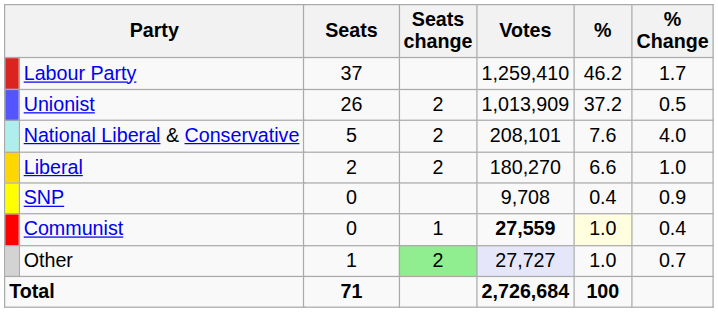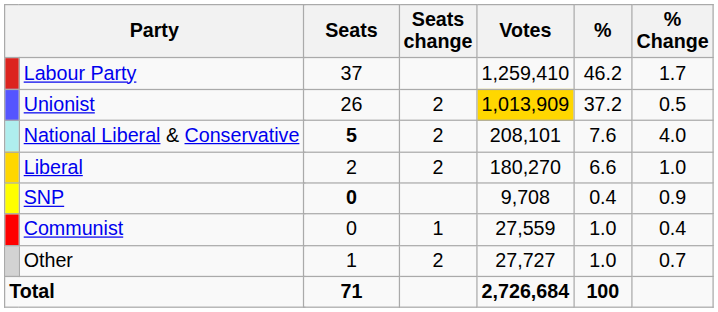(525, 104) no background -> (525, 104) gold background
(351, 135) normal -> (351, 135) bold
(351, 198) normal -> (351, 198) bold
(525, 229) bold -> (525, 229) normal
(603, 229) lightyellow background -> (603, 229) no background
(438, 260) lightgreen background -> (438, 260) no background
(525, 260) lavender background -> (525, 260) no background
